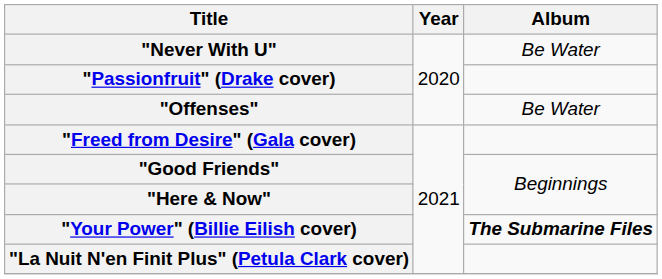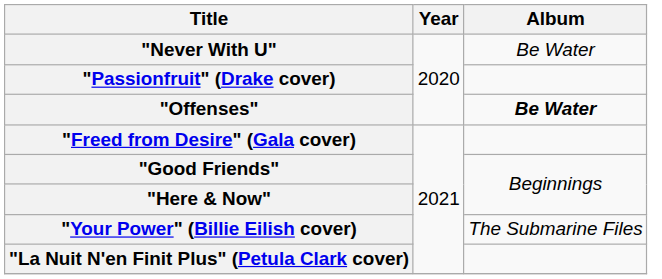(561, 109) normal -> (556, 109) bold
(561, 229) bold -> (556, 229) normal
